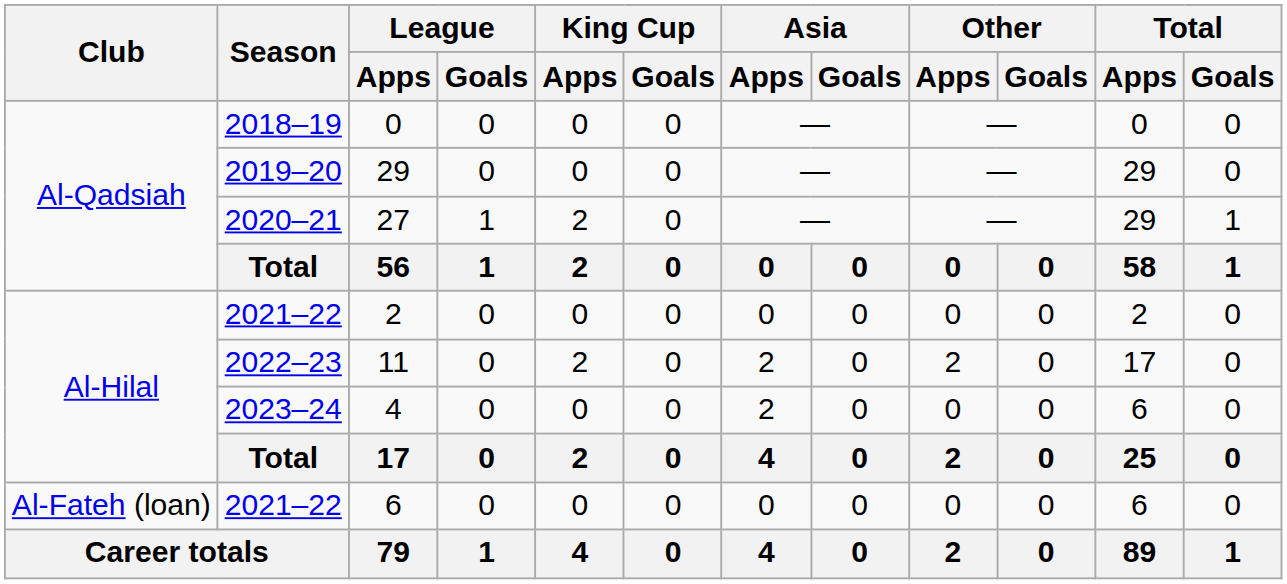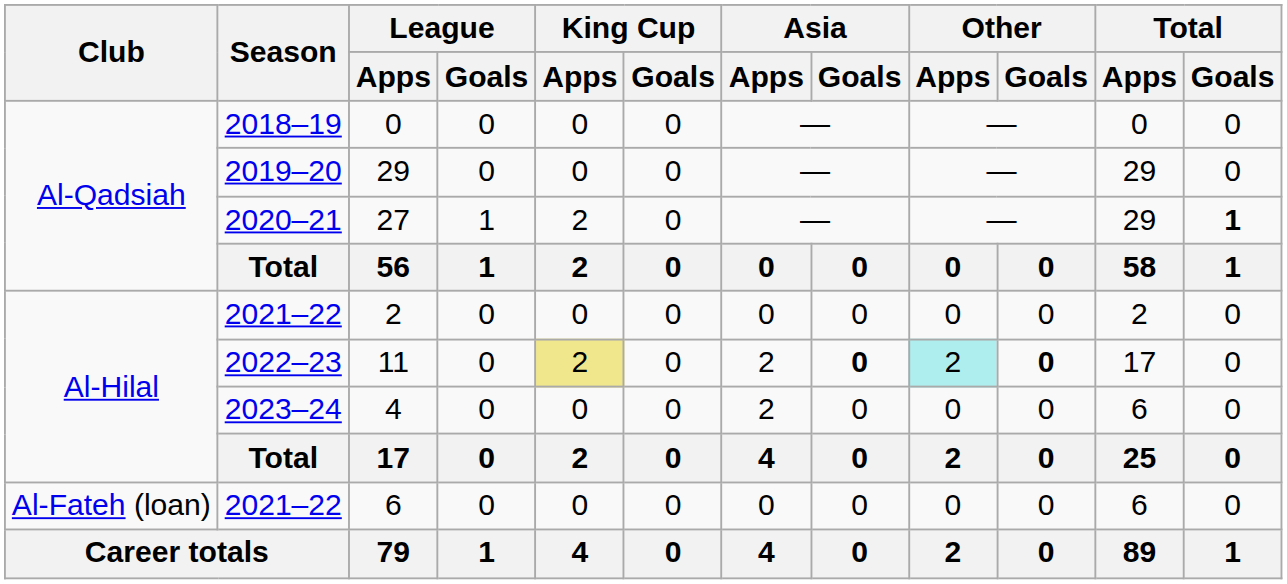(1233, 219) normal -> (1233, 219) bold
(580, 362) no background -> (580, 362) khaki background
(860, 362) normal -> (860, 362) bold
(953, 362) no background -> (953, 362) paleturquoise background
(1046, 362) normal -> (1046, 362) bold
